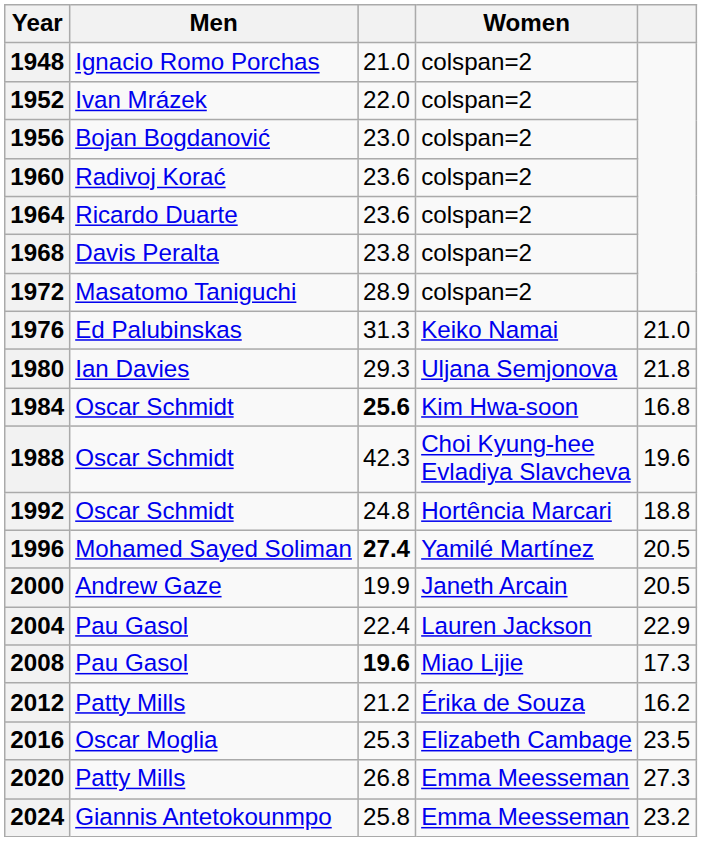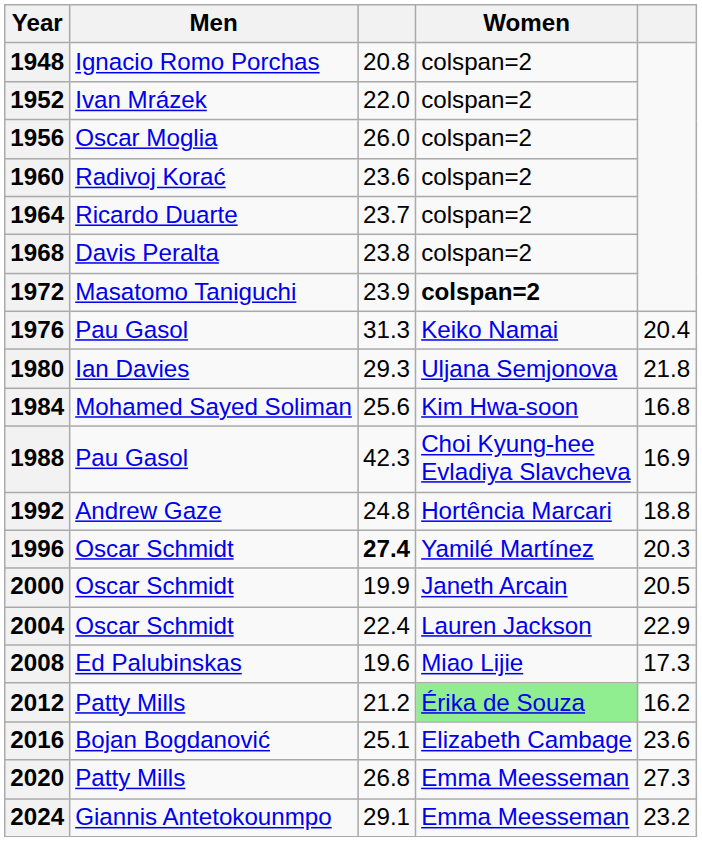(387, 61) 21.0 -> (387, 61) 20.8
(173, 138) Bojan Bogdanović -> (146, 138) Oscar Moglia
(387, 138) 23.0 -> (387, 138) 26.0
(387, 215) 23.6 -> (387, 215) 23.7
(387, 291) 28.9 -> (387, 291) 23.9
(477, 291) normal -> (481, 291) bold
(158, 330) Ed Palubinskas -> (132, 330) Pau Gasol
(667, 330) 21.0 -> (667, 330) 20.4
(154, 406) Oscar Schmidt -> (214, 406) Mohamed Sayed Soliman
(387, 406) bold -> (387, 406) normal
(154, 458) Oscar Schmidt -> (132, 458) Pau Gasol
(667, 458) 19.6 -> (667, 458) 16.9
(154, 510) Oscar Schmidt -> (148, 510) Andrew Gaze
(214, 548) Mohamed Sayed Soliman -> (154, 548) Oscar Schmidt
(667, 548) 20.5 -> (667, 548) 20.3
(148, 587) Andrew Gaze -> (154, 587) Oscar Schmidt
(132, 625) Pau Gasol -> (154, 625) Oscar Schmidt
(132, 663) Pau Gasol -> (158, 663) Ed Palubinskas
(387, 663) bold -> (387, 663) normal
(503, 702) no background -> (503, 702) lightgreen background
(146, 740) Oscar Moglia -> (173, 740) Bojan Bogdanović
(387, 740) 25.3 -> (387, 740) 25.1
(667, 740) 23.5 -> (667, 740) 23.6
(387, 817) 25.8 -> (387, 817) 29.1
